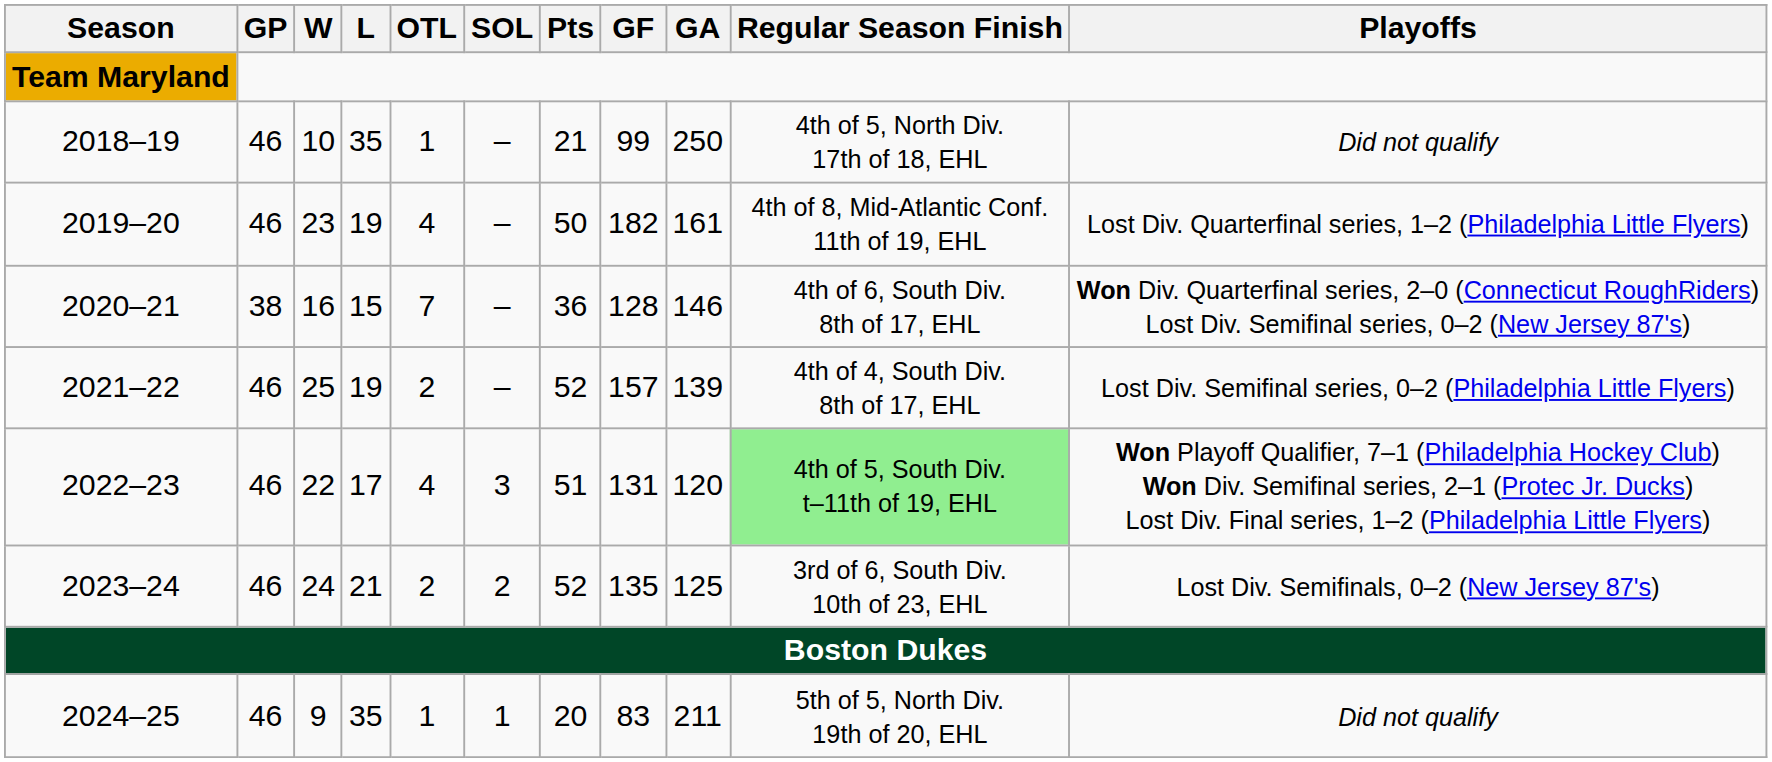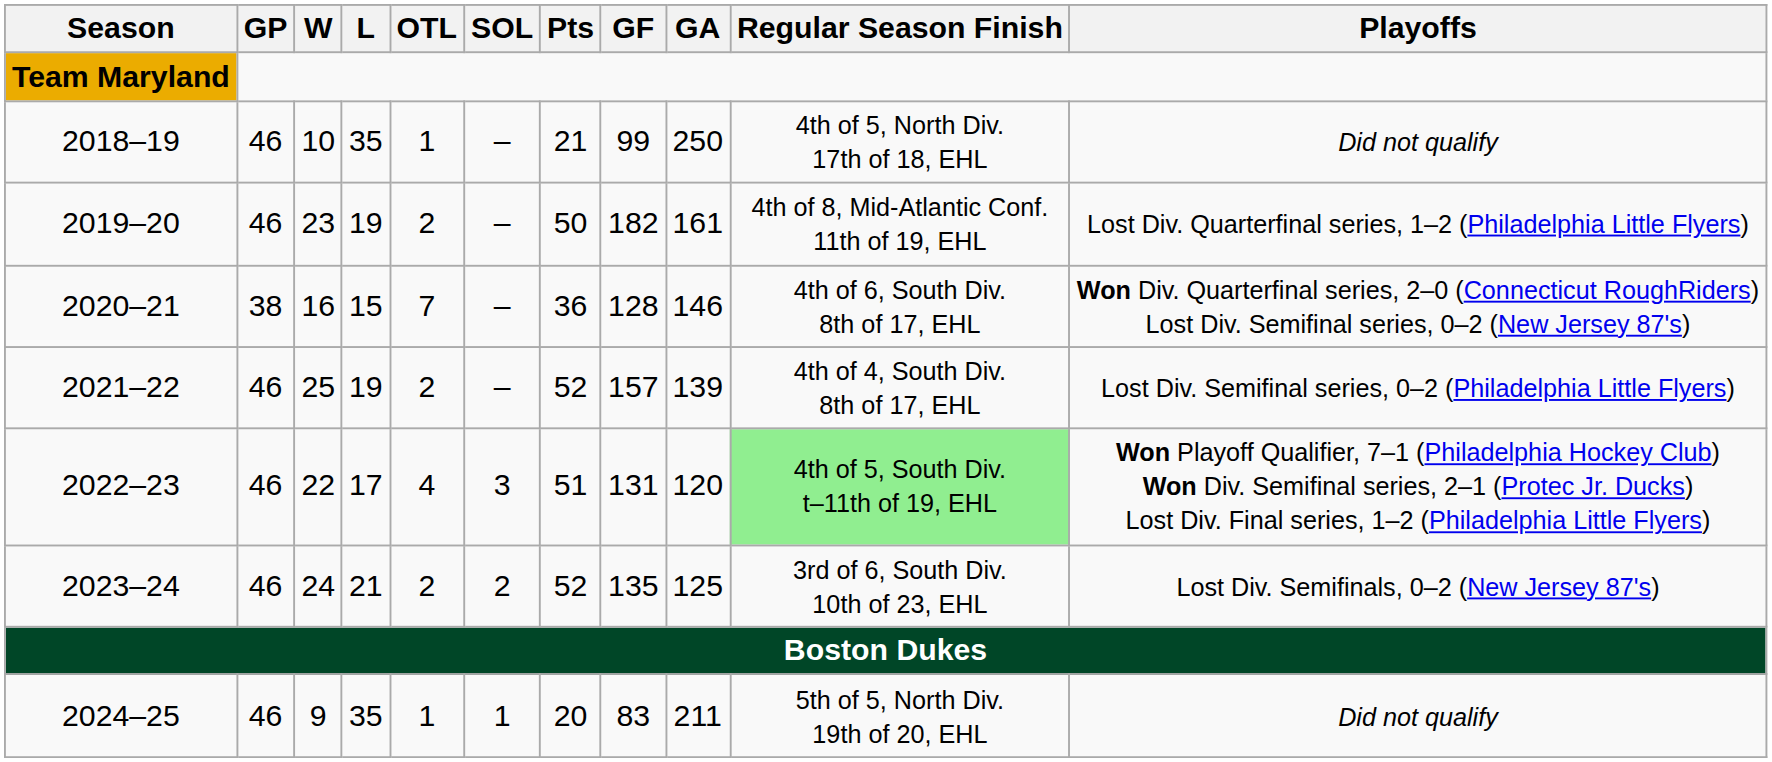(427, 223) 4 -> (427, 223) 2
